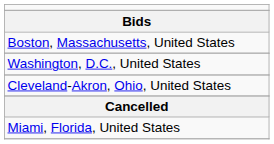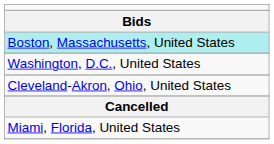(121, 42) no background -> (121, 42) paleturquoise background
